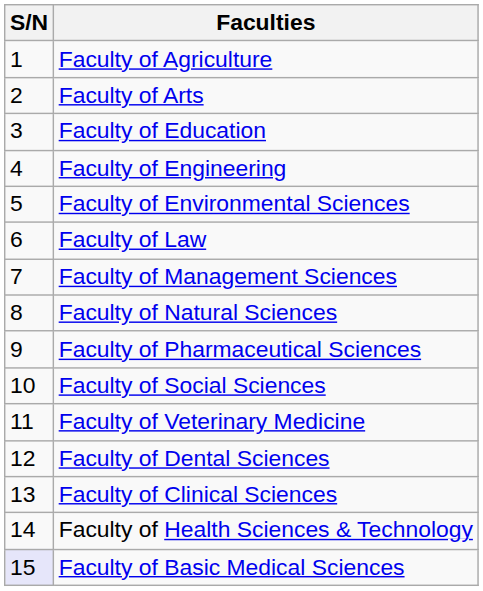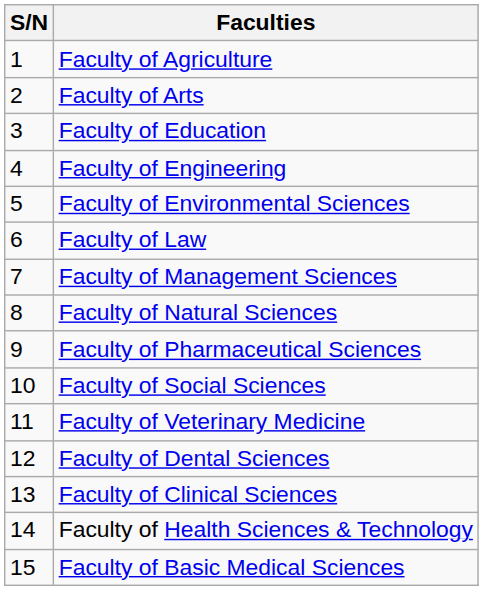(23, 566) lavender background -> (23, 566) no background
